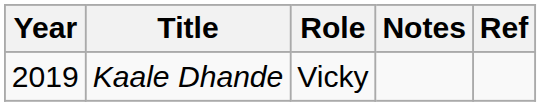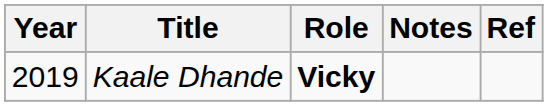(333, 76) normal -> (336, 76) bold
